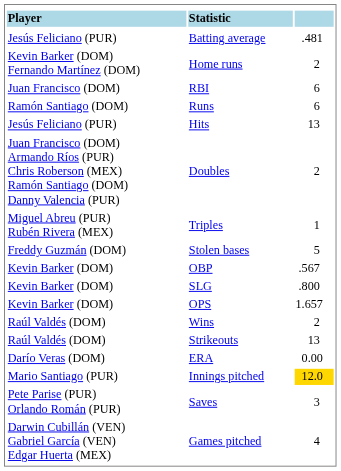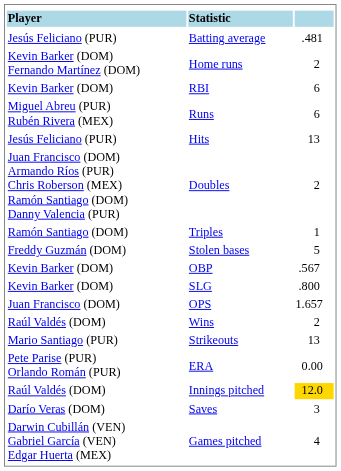(64, 89) Juan Francisco (DOM) -> (60, 89) Kevin Barker (DOM)
(68, 107) Ramón Santiago (DOM) -> (60, 114) Miguel Abreu (PUR) Rubén Rivera (MEX)
(60, 225) Miguel Abreu (PUR) Rubén Rivera (MEX) -> (68, 232) Ramón Santiago (DOM)
(60, 304) Kevin Barker (DOM) -> (64, 304) Juan Francisco (DOM)
(57, 340) Raúl Valdés (DOM) -> (63, 340) Mario Santiago (PUR)
(56, 358) Darío Veras (DOM) -> (64, 365) Pete Parise (PUR) Orlando Román (PUR)
(63, 376) Mario Santiago (PUR) -> (57, 391) Raúl Valdés (DOM)
(64, 402) Pete Parise (PUR) Orlando Román (PUR) -> (56, 409) Darío Veras (DOM)
